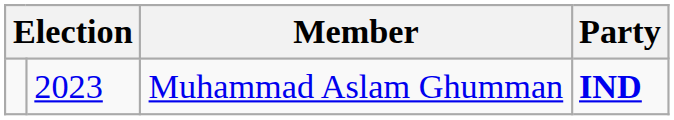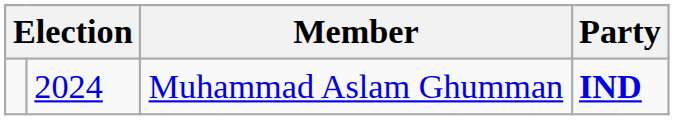(69, 85) 2023 -> (69, 85) 2024
